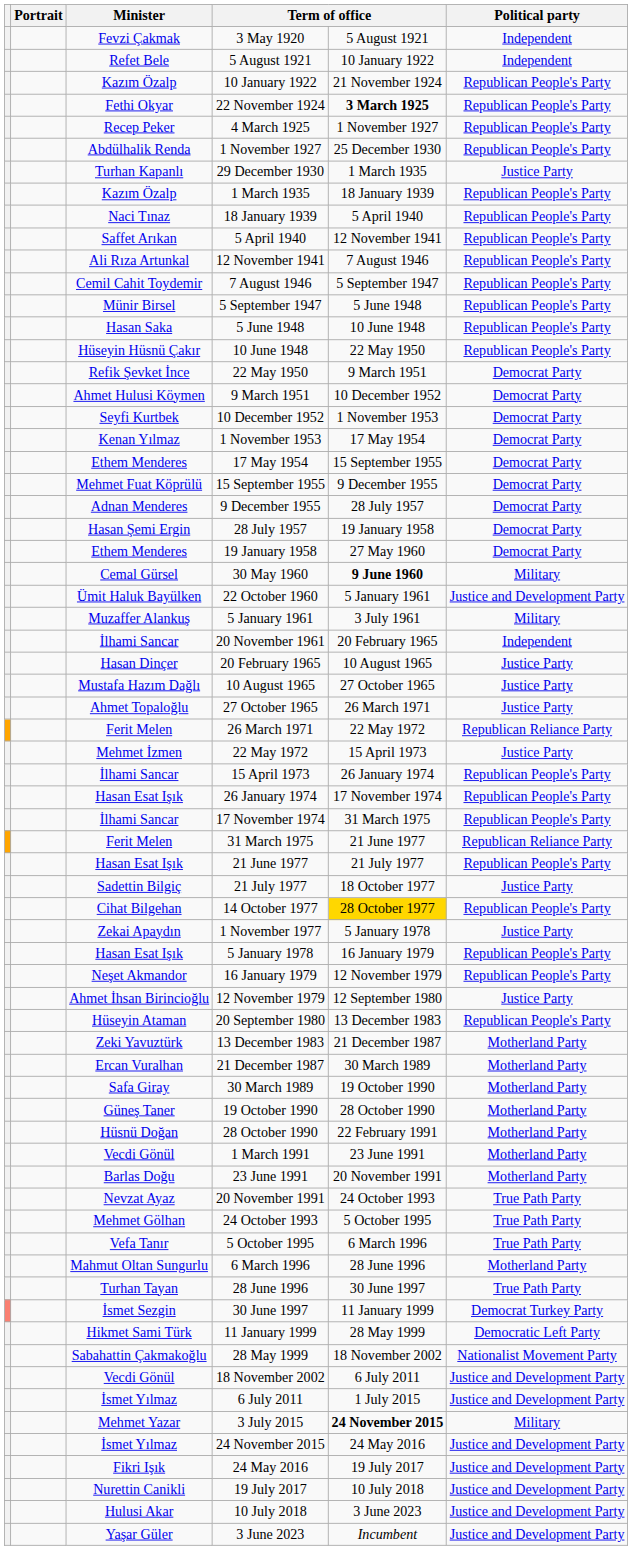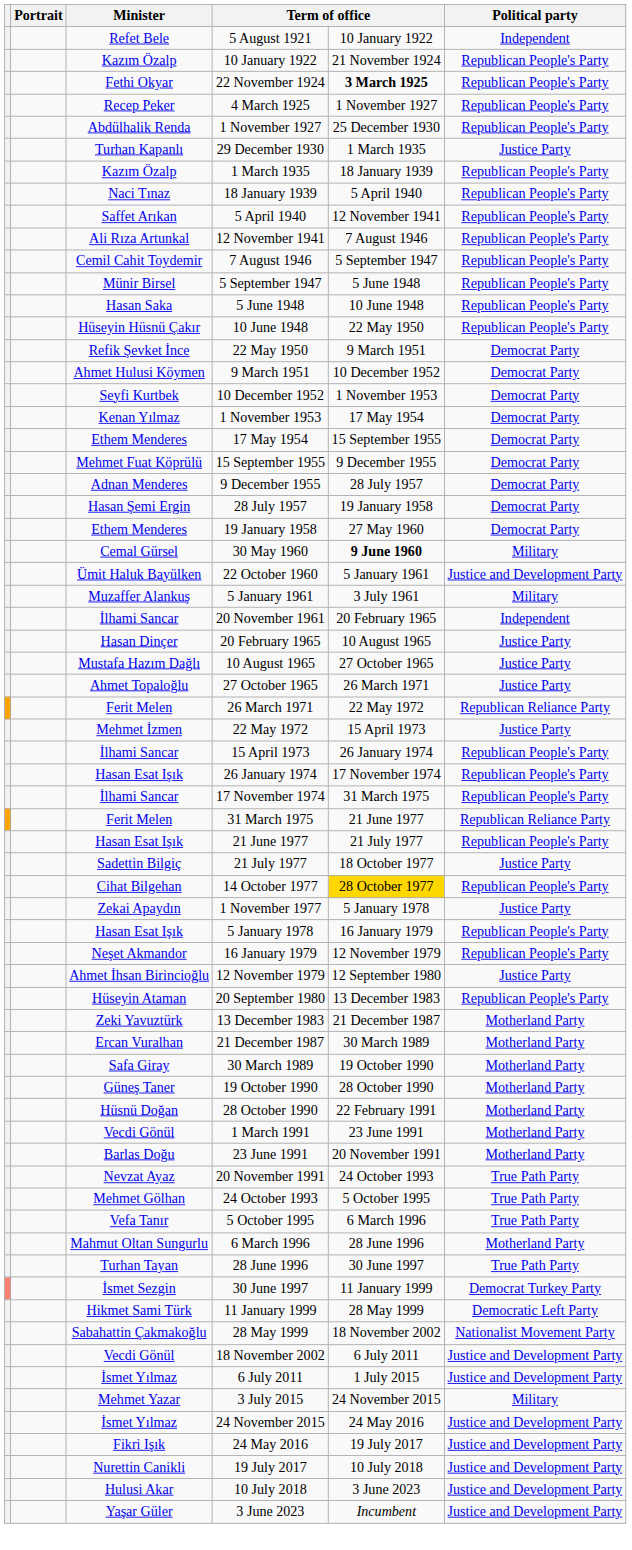- row: (270, 37)
(387, 1422) bold -> (386, 1400) normal
